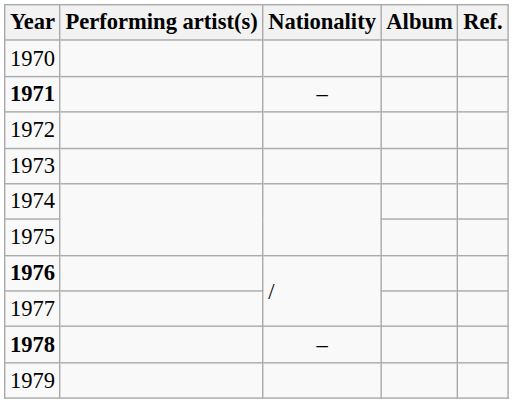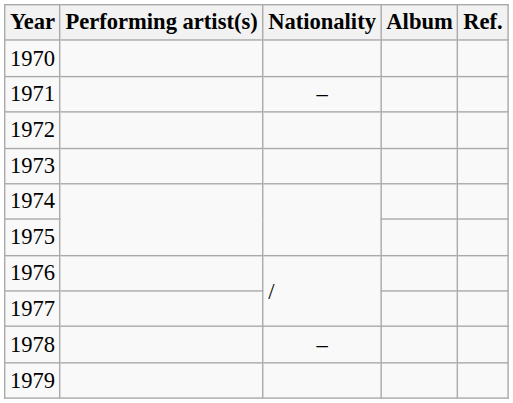(32, 93) bold -> (32, 93) normal
(32, 272) bold -> (32, 272) normal
(32, 344) bold -> (32, 344) normal
